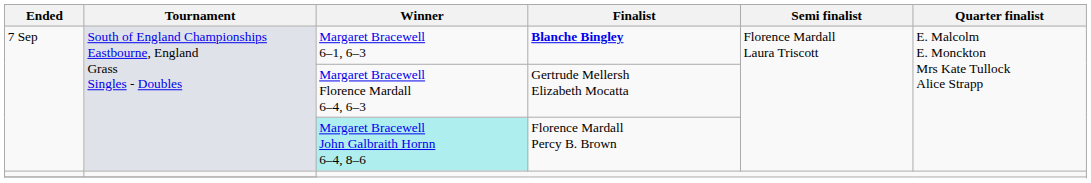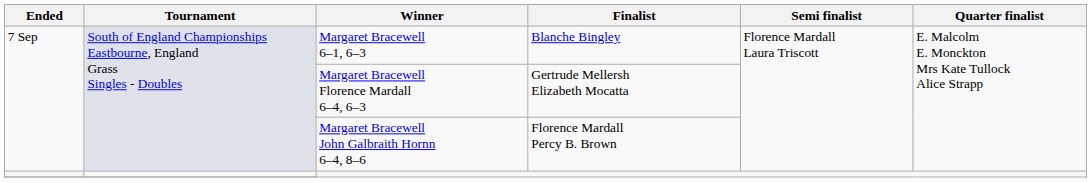(577, 37) bold -> (576, 37) normal
(377, 143) paleturquoise background -> (377, 143) no background
